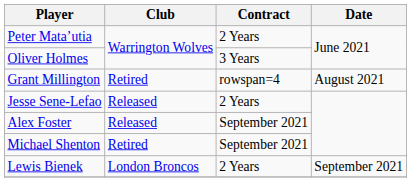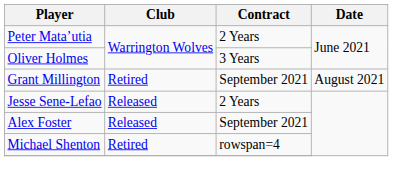(250, 79) rowspan=4 -> (264, 79) September 2021
(264, 144) September 2021 -> (250, 144) rowspan=4
- row: (45, 166)
